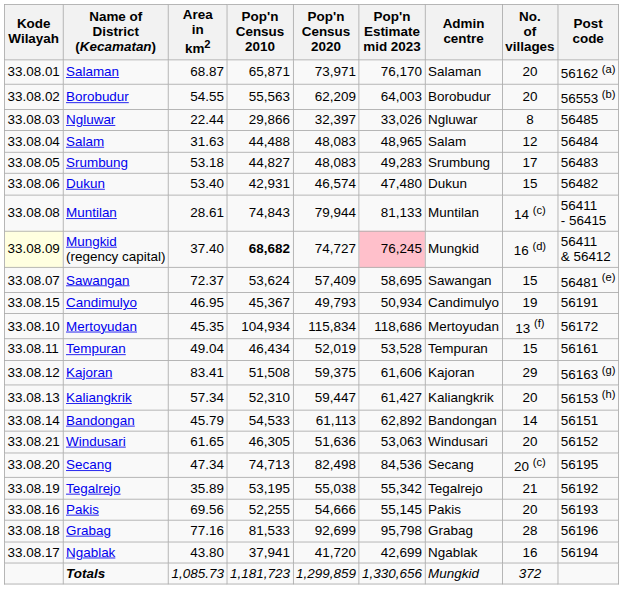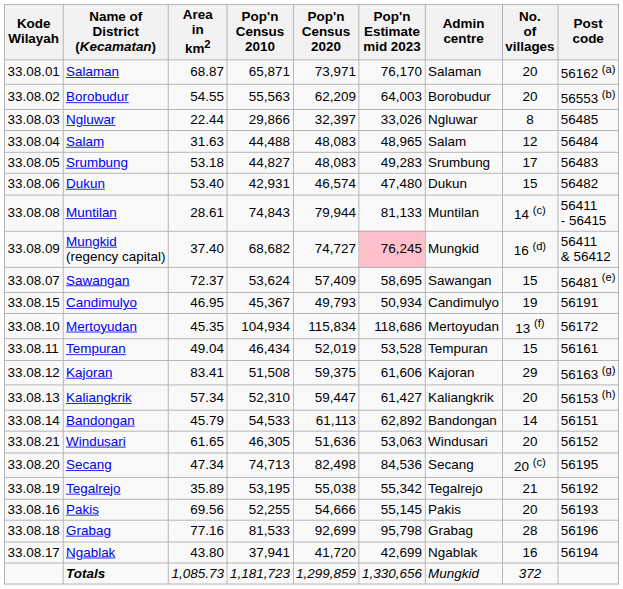(34, 249) lightyellow background -> (34, 249) no background
(269, 249) bold -> (269, 249) normal
